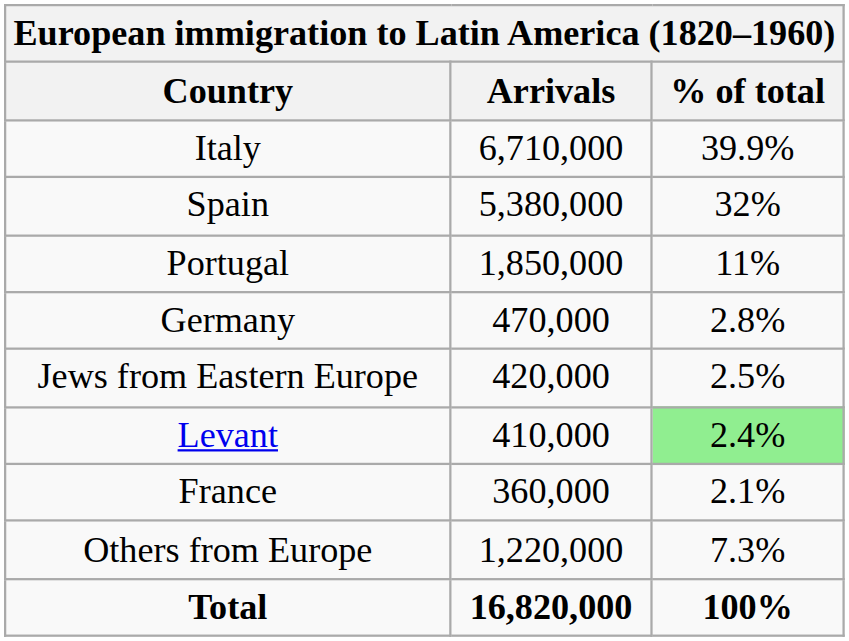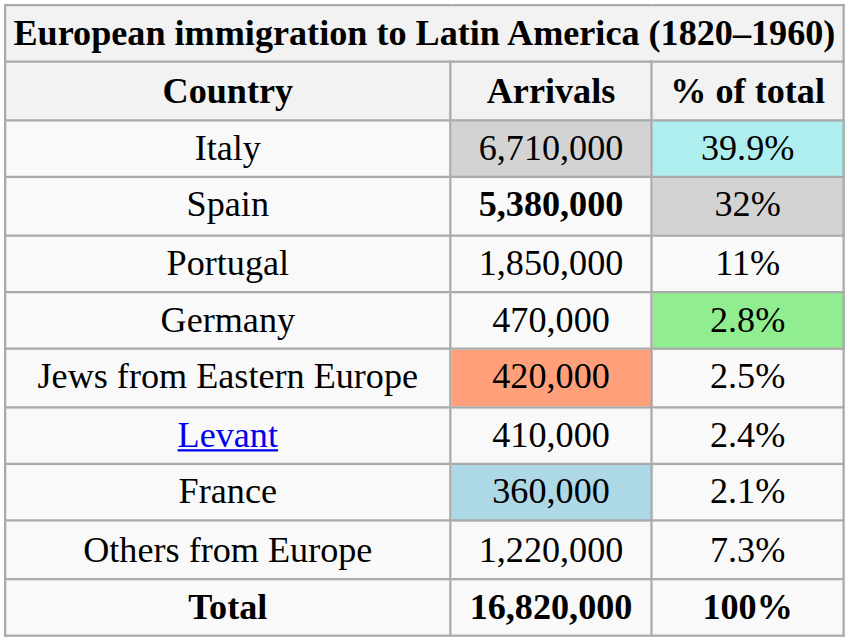(551, 147) no background -> (551, 147) lightgrey background
(748, 147) no background -> (748, 147) paleturquoise background
(551, 205) normal -> (551, 205) bold
(748, 205) no background -> (748, 205) lightgrey background
(748, 319) no background -> (748, 319) lightgreen background
(551, 377) no background -> (551, 377) lightsalmon background
(748, 434) lightgreen background -> (748, 434) no background
(551, 491) no background -> (551, 491) lightblue background
